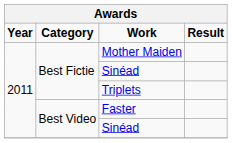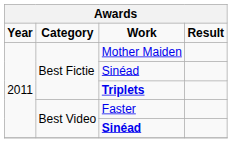(121, 90) normal -> (123, 90) bold
(121, 128) normal -> (122, 128) bold
